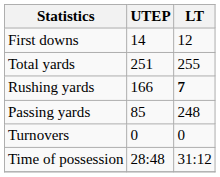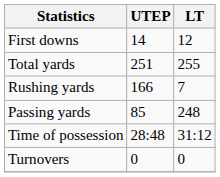(181, 88) bold -> (181, 88) normal
rows swapped: (39, 135) <-> (66, 159)
